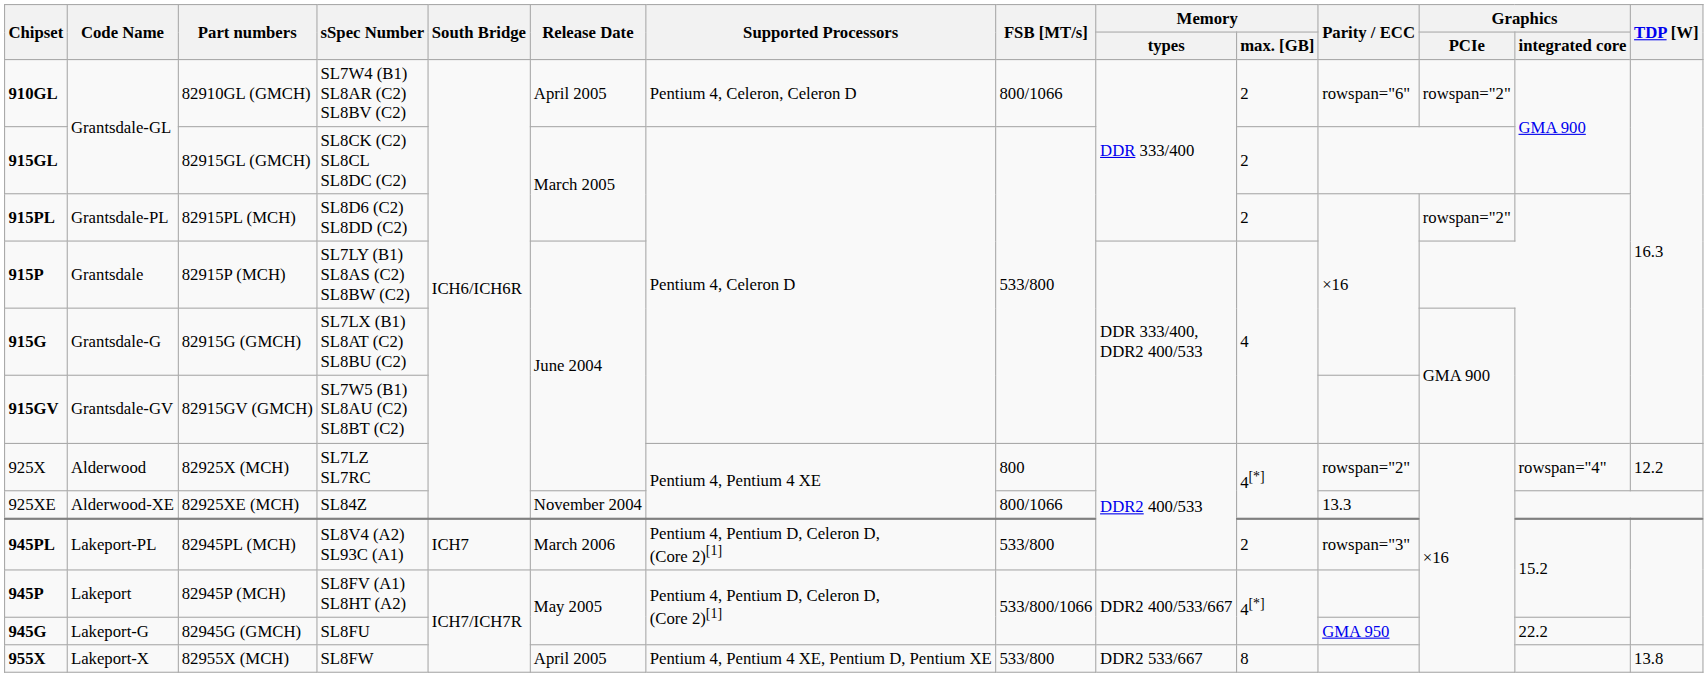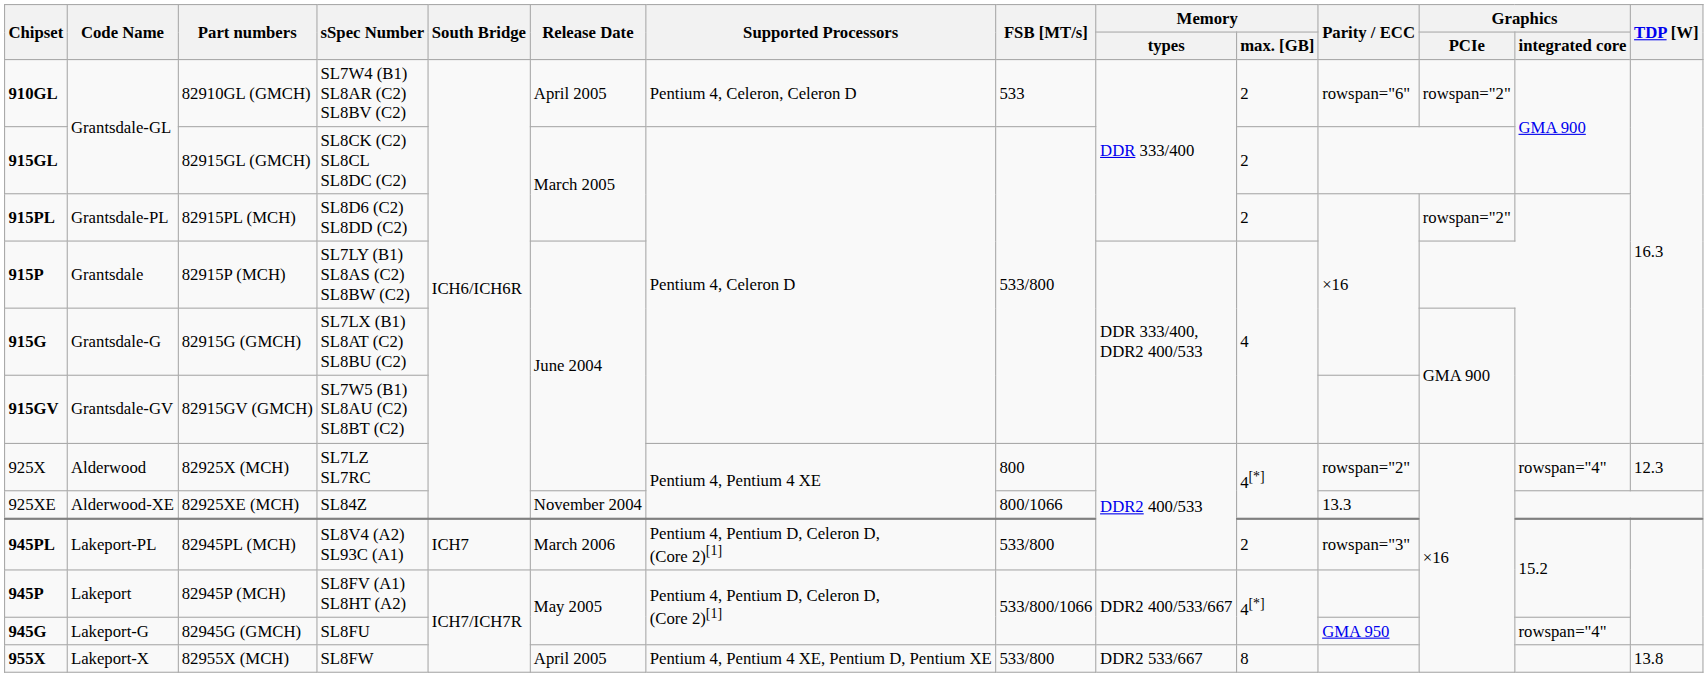(1031, 93) 800/1066 -> (1012, 93) 533
(1649, 466) 12.2 -> (1649, 466) 12.3
(1533, 630) 22.2 -> (1563, 630) rowspan="4"
